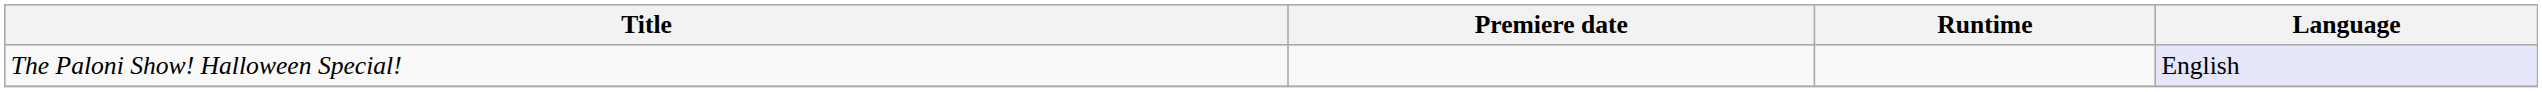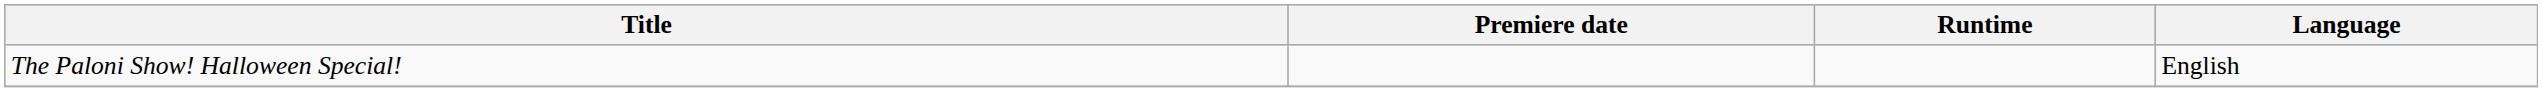(2200, 65) lavender background -> (2200, 65) no background
